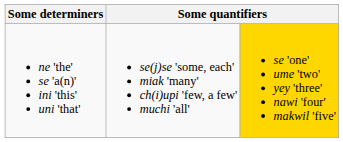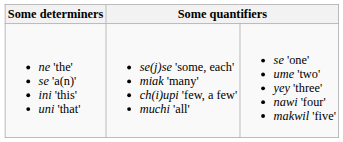(289, 88) gold background -> (289, 88) no background
